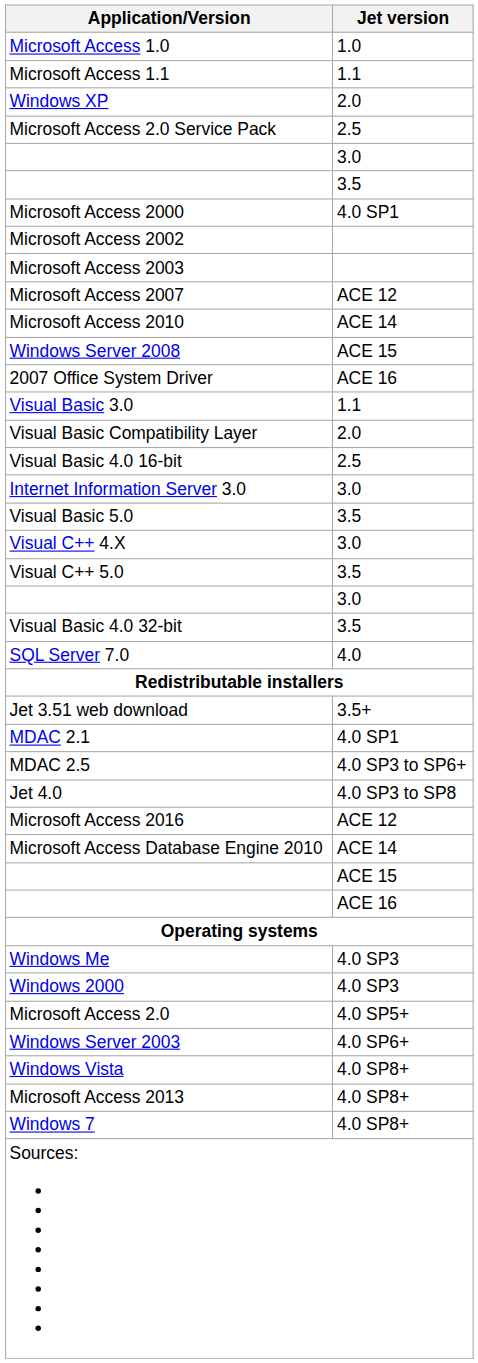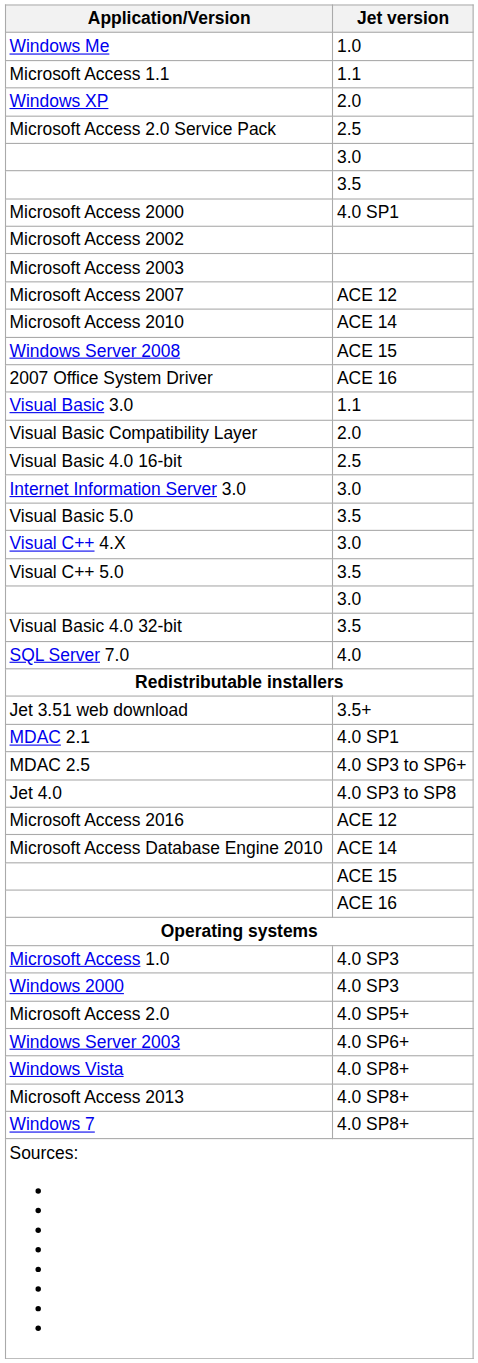(89, 46) Microsoft Access 1.0 -> (59, 46) Windows Me
(59, 959) Windows Me -> (89, 959) Microsoft Access 1.0
